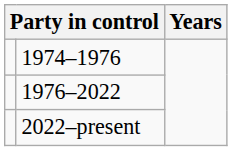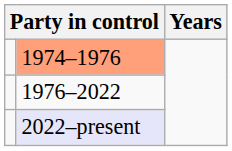(71, 57) no background -> (71, 57) lightsalmon background
(81, 127) no background -> (81, 127) lavender background
